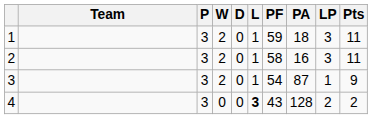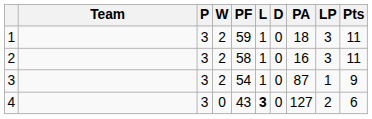columns swapped: (240, 15) <-> (275, 15)
(301, 102) 128 -> (301, 102) 127
(354, 102) 2 -> (354, 102) 6
